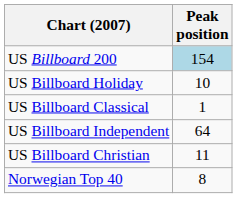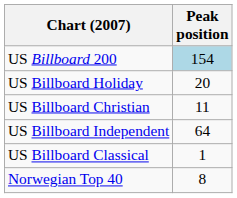(202, 82) 10 -> (202, 82) 20
rows swapped: (78, 107) <-> (79, 155)
